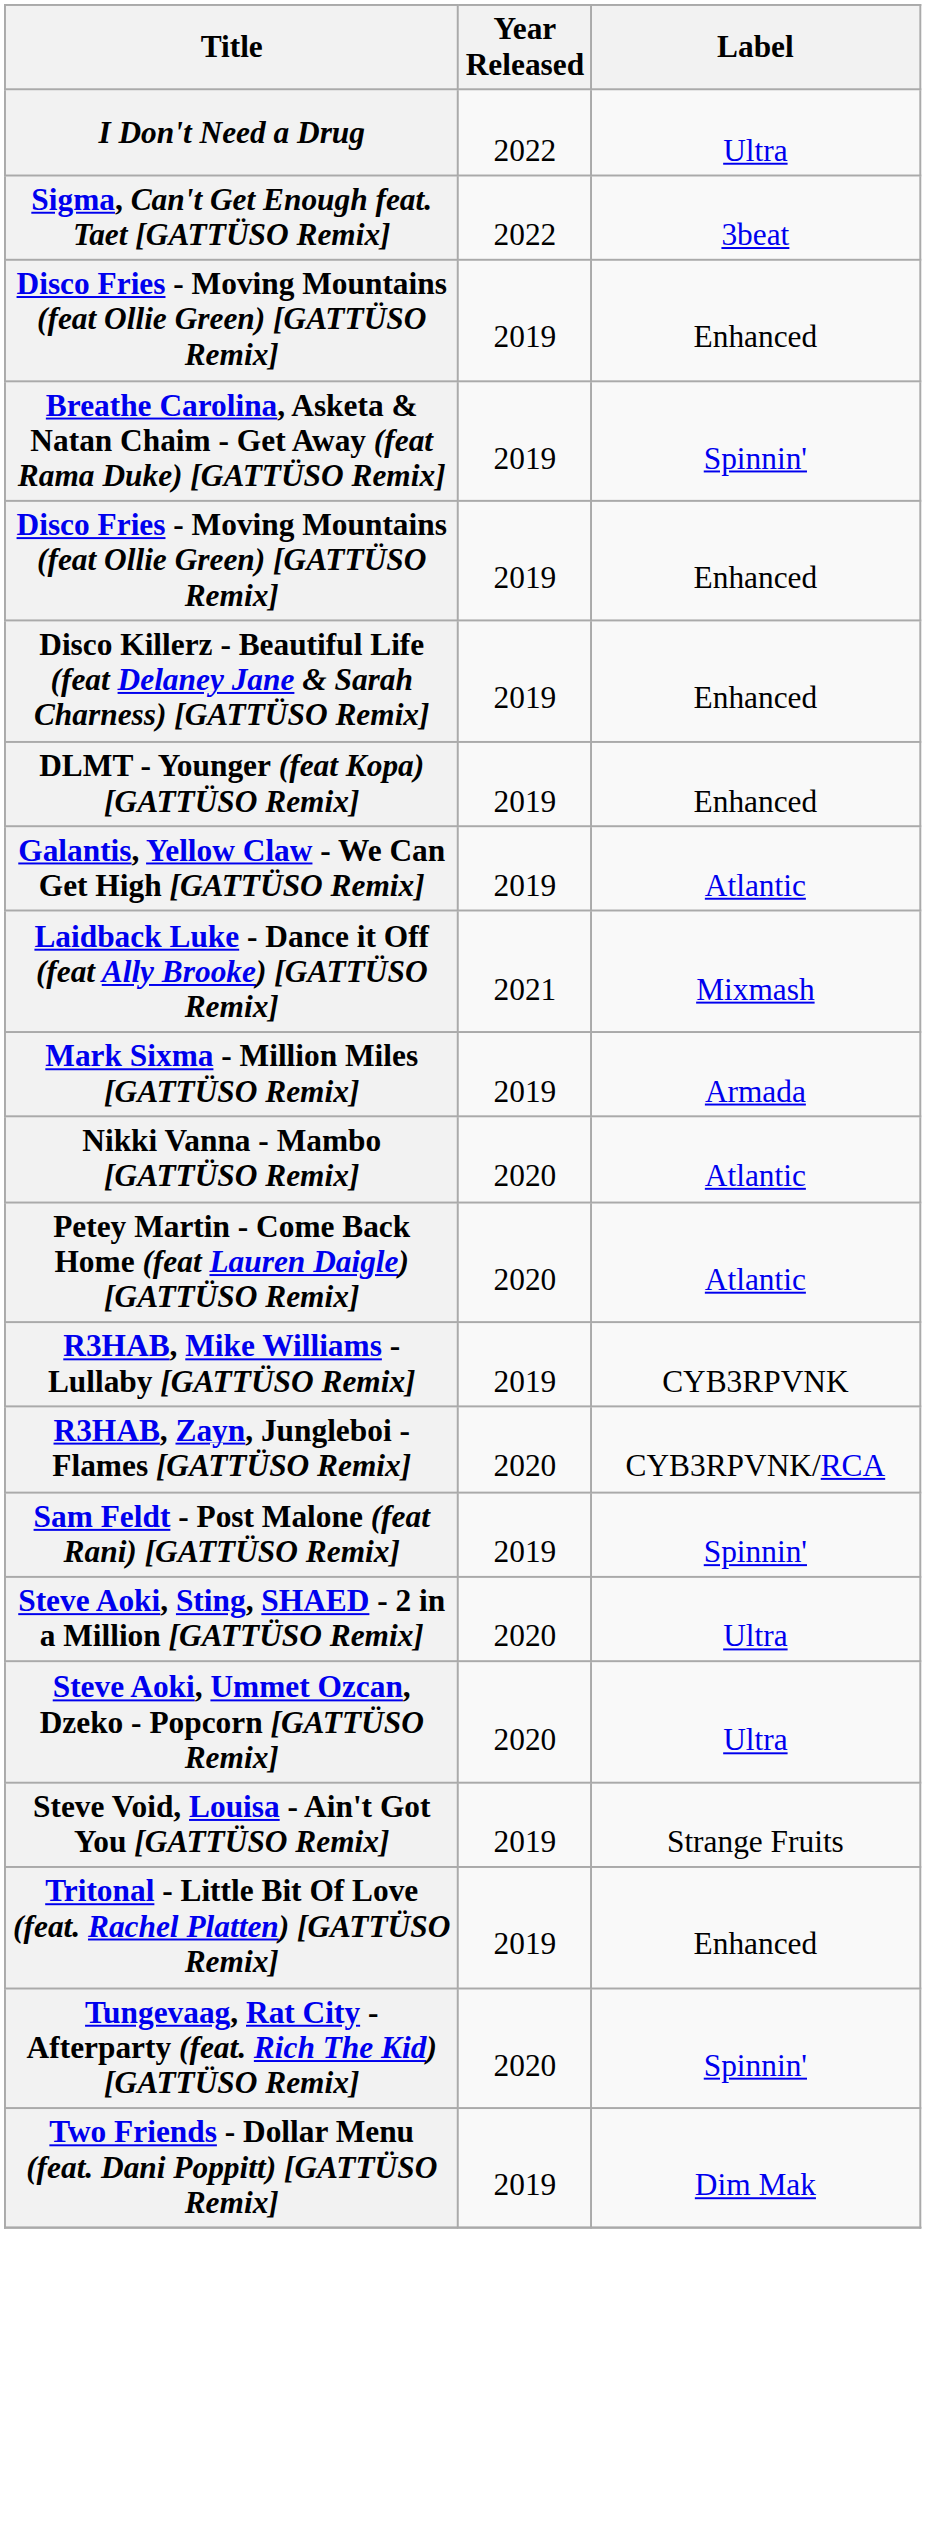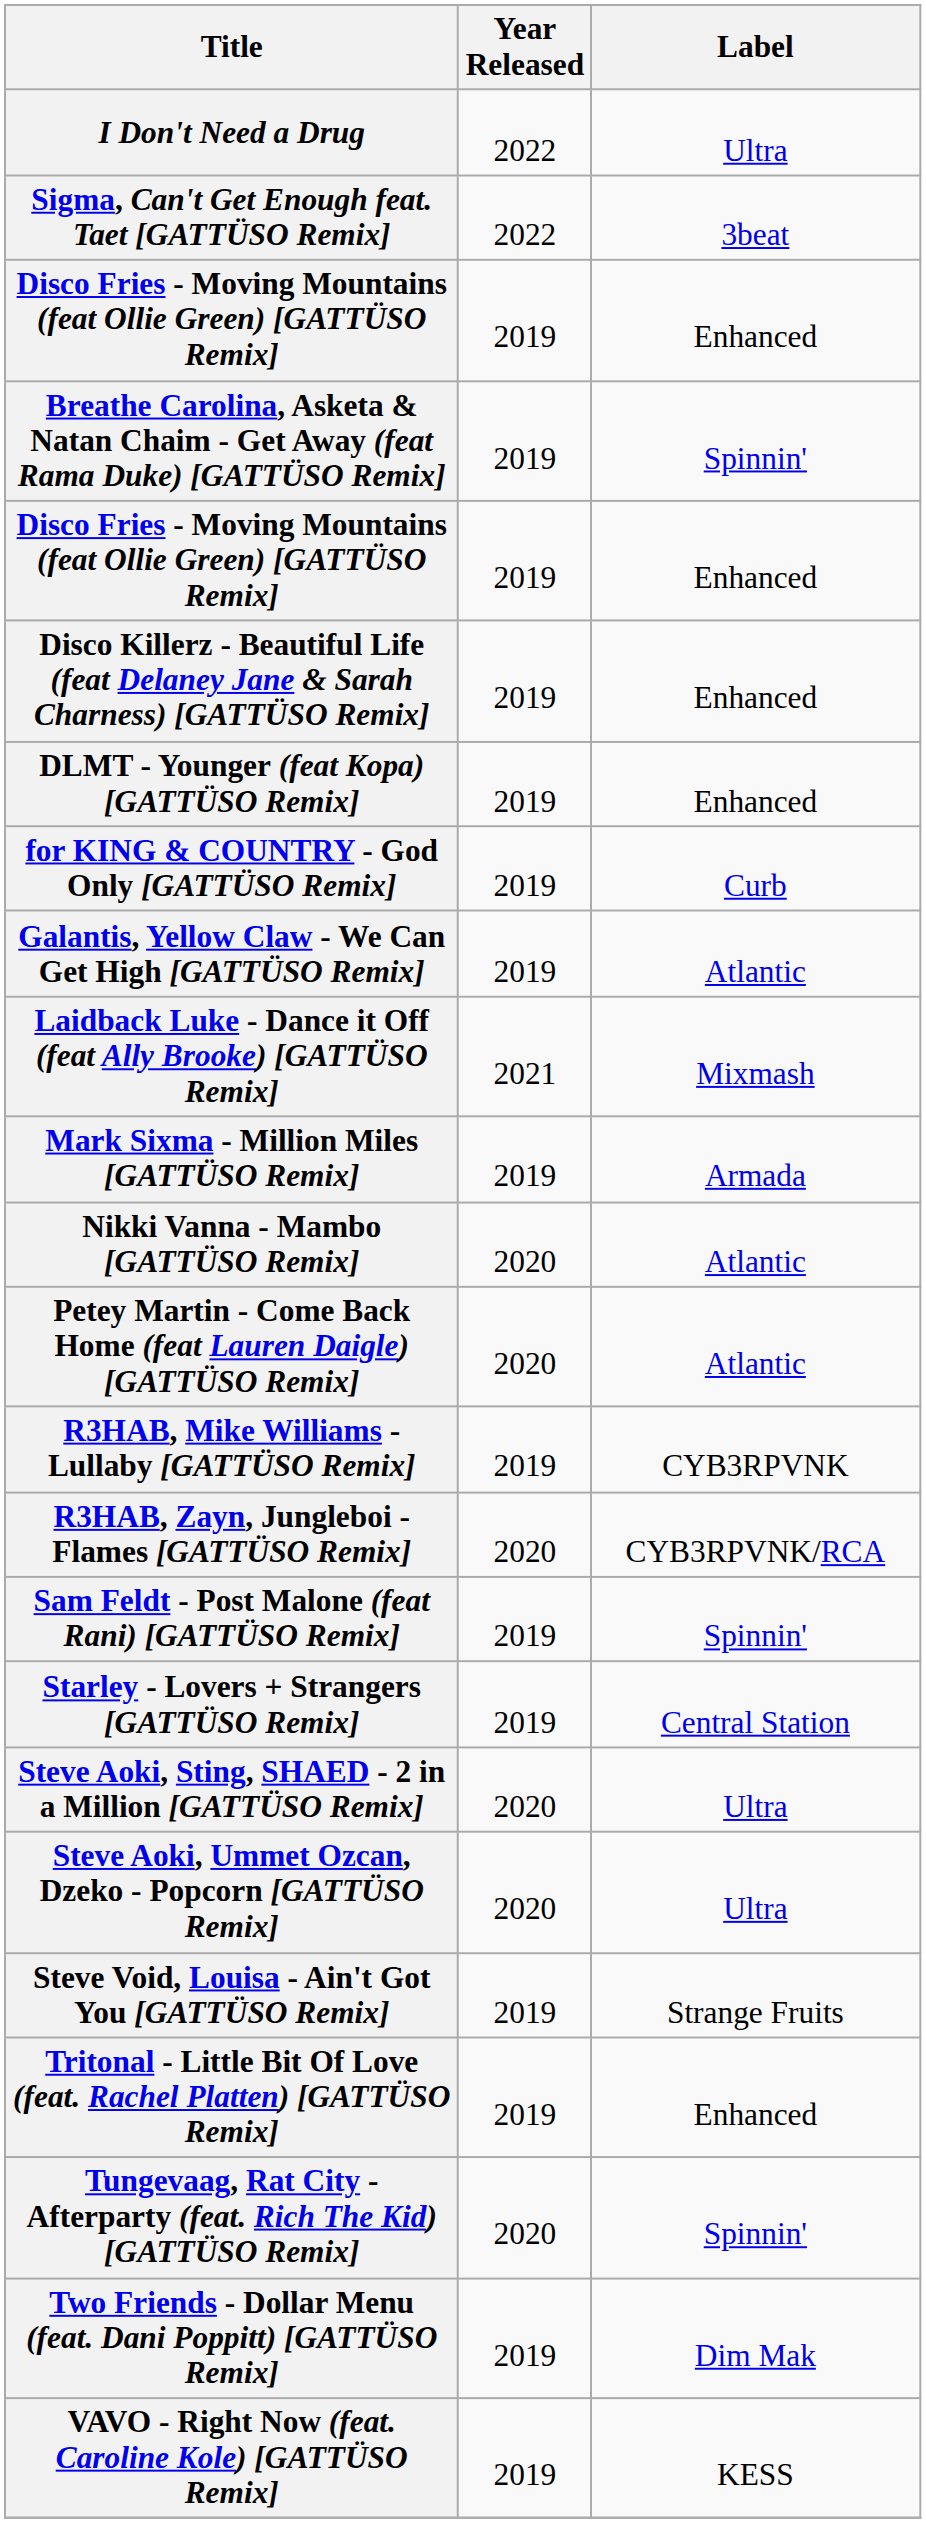+ row: (232, 868)
+ row: (232, 1703)
+ row: (232, 2457)
